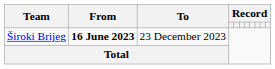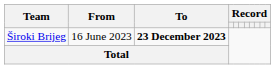(103, 36) bold -> (102, 36) normal
(183, 36) normal -> (181, 36) bold
